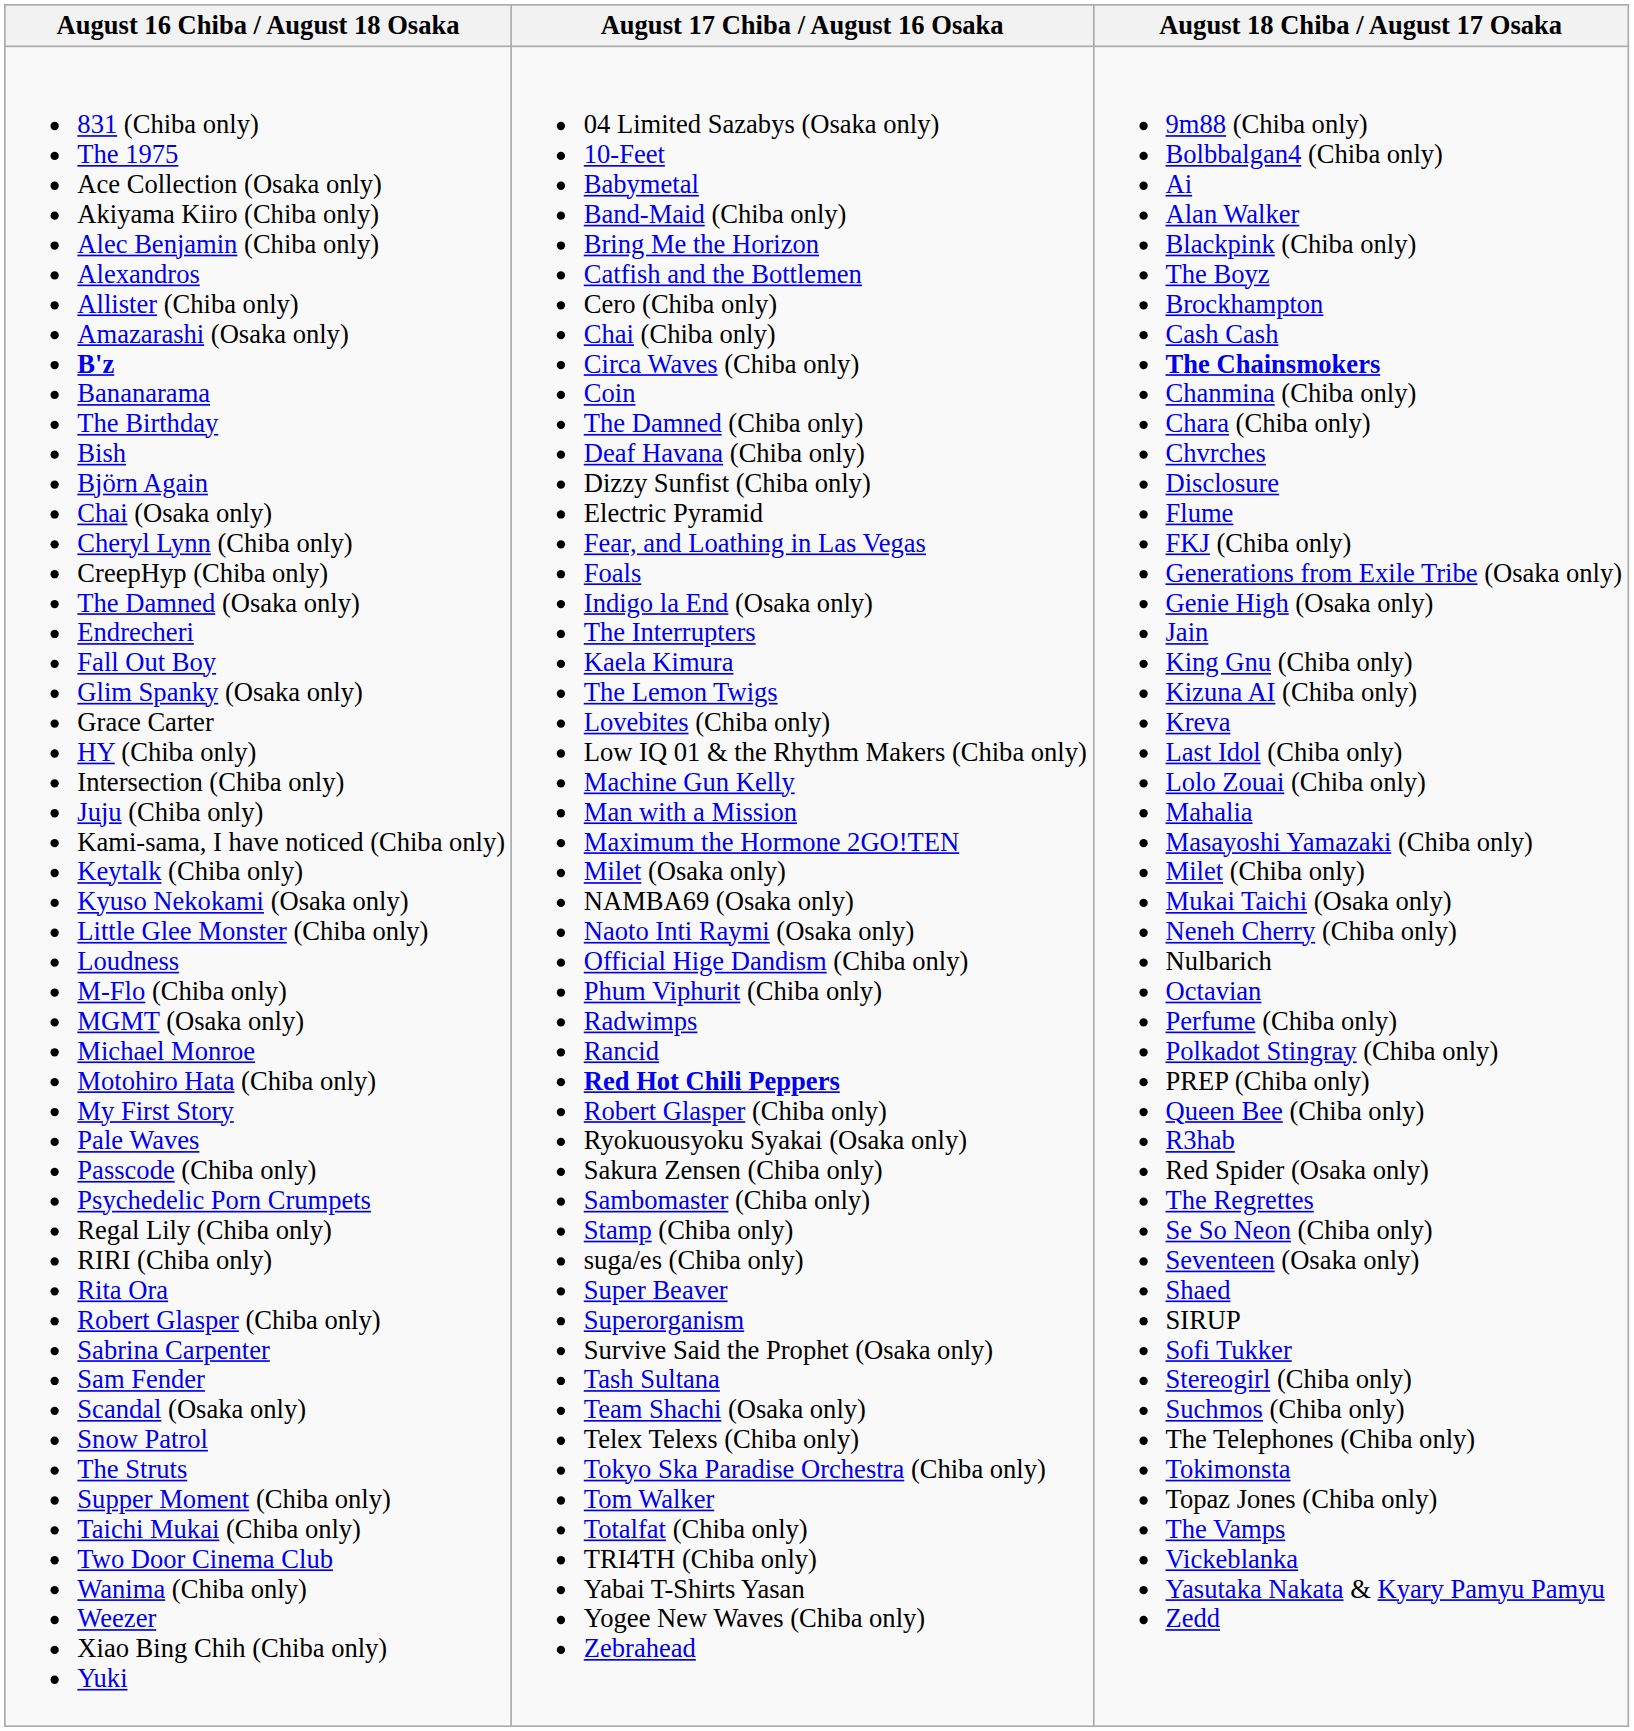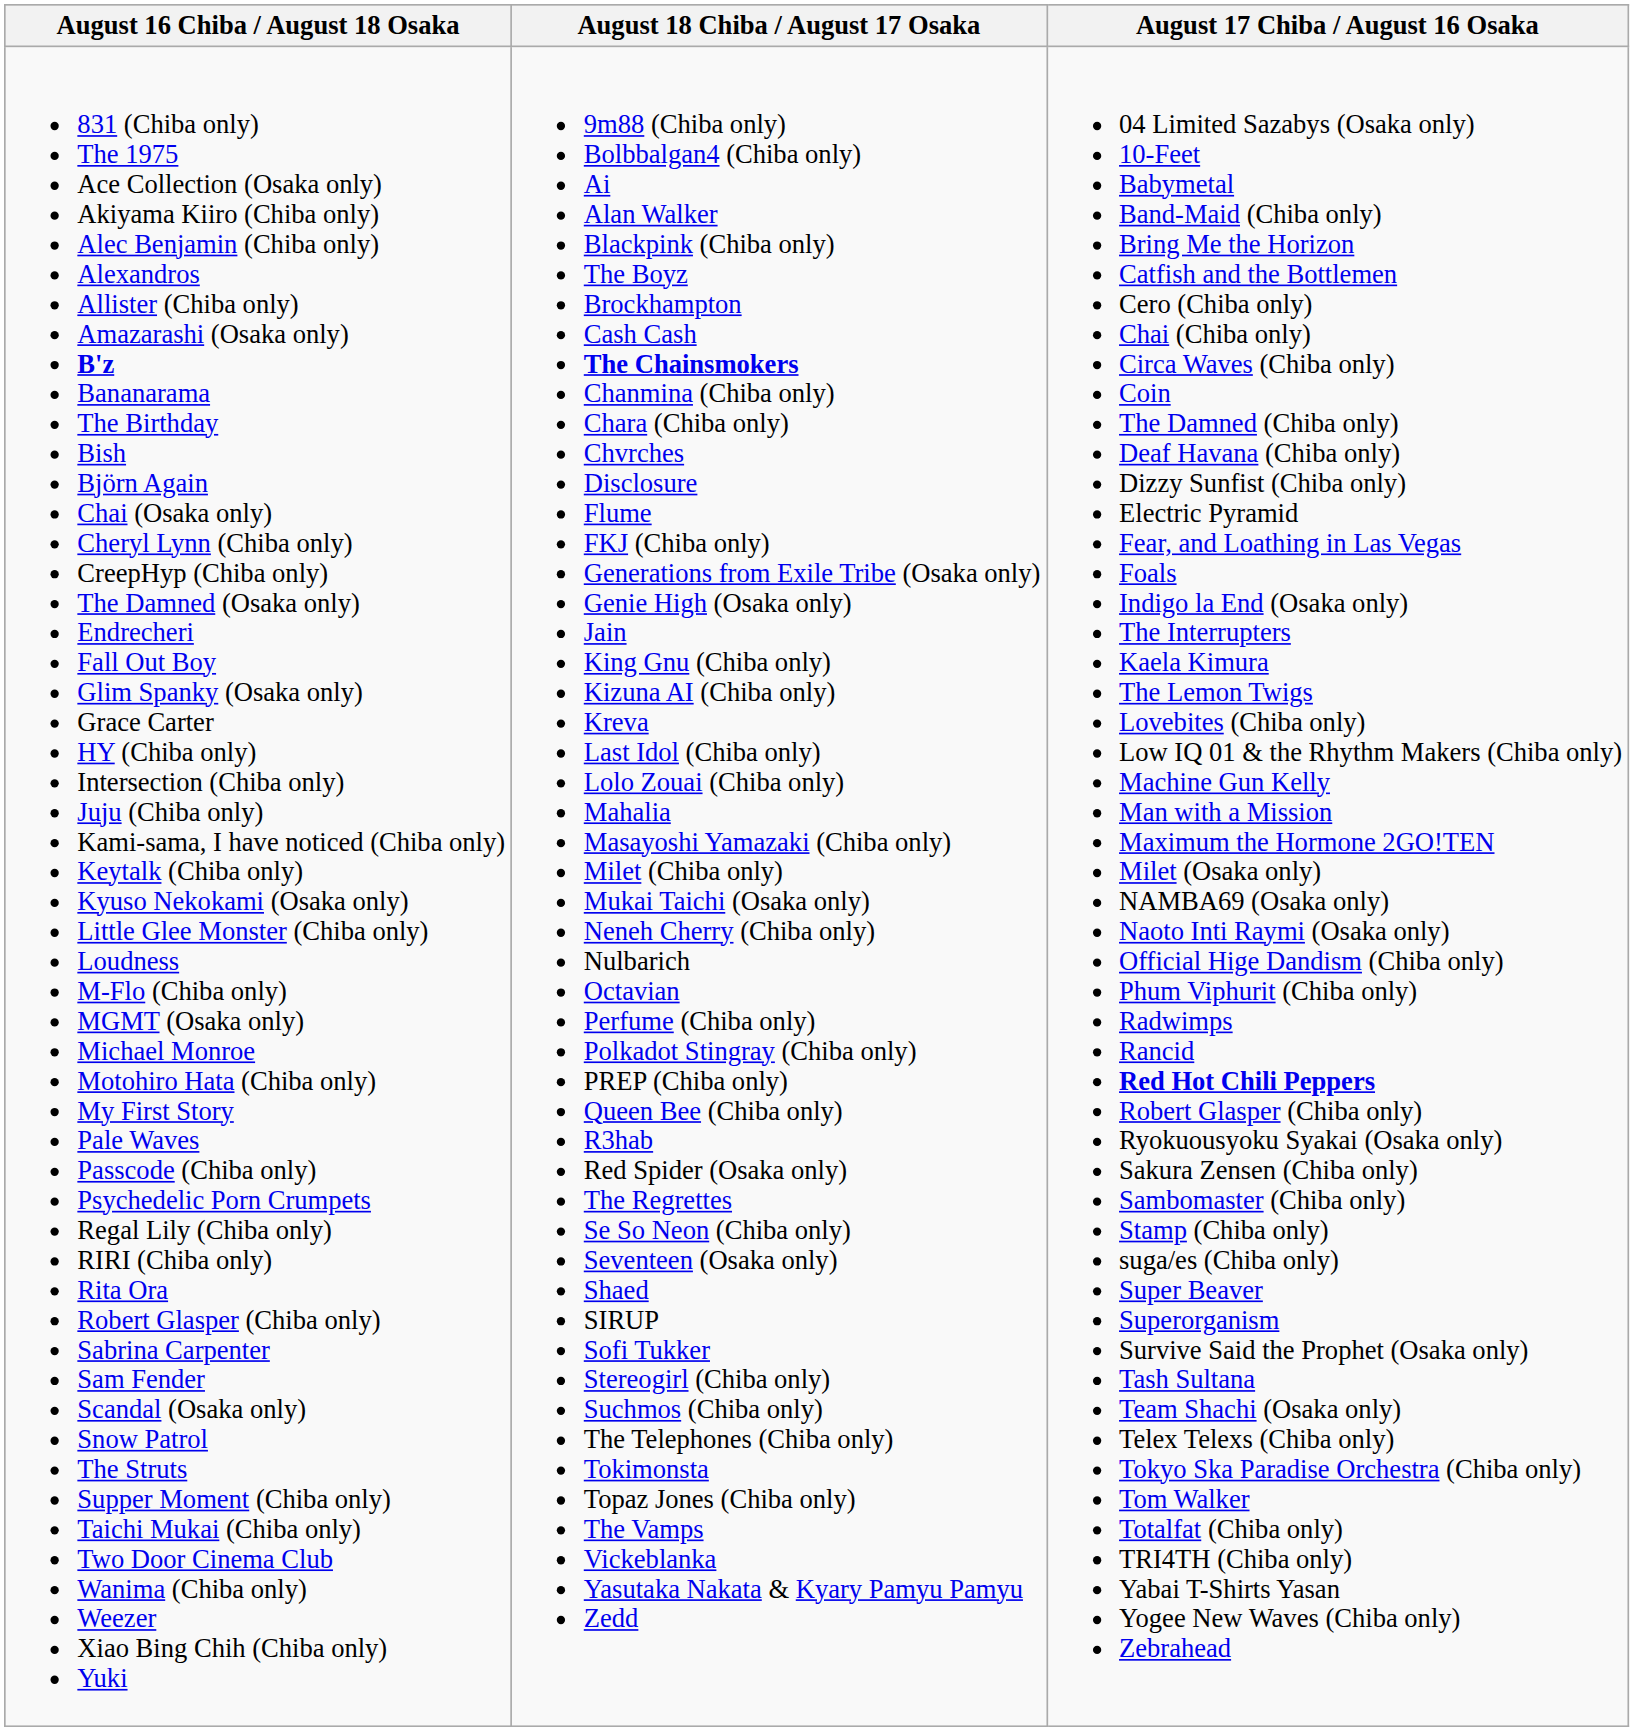columns swapped: (802, 25) <-> (1361, 25)
